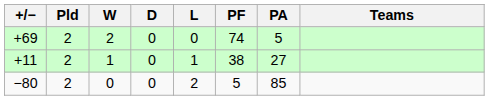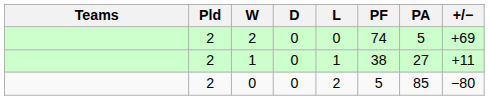columns swapped: (392, 15) <-> (26, 15)
